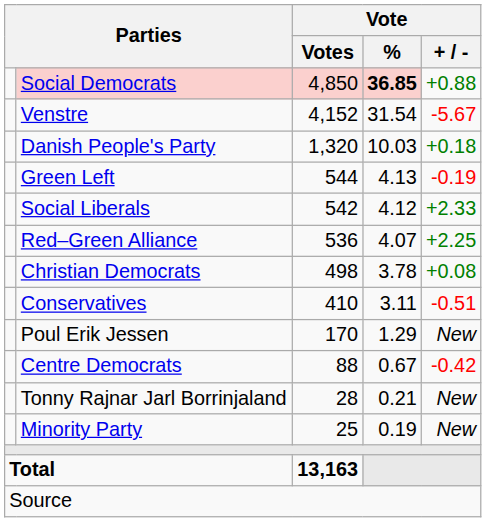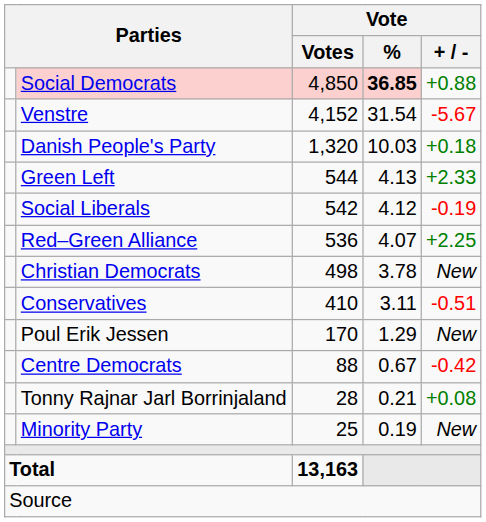(454, 177) -0.19 -> (451, 177) +2.33
(451, 209) +2.33 -> (454, 209) -0.19
(451, 271) +0.08 -> (456, 271) New
(456, 397) New -> (451, 397) +0.08
